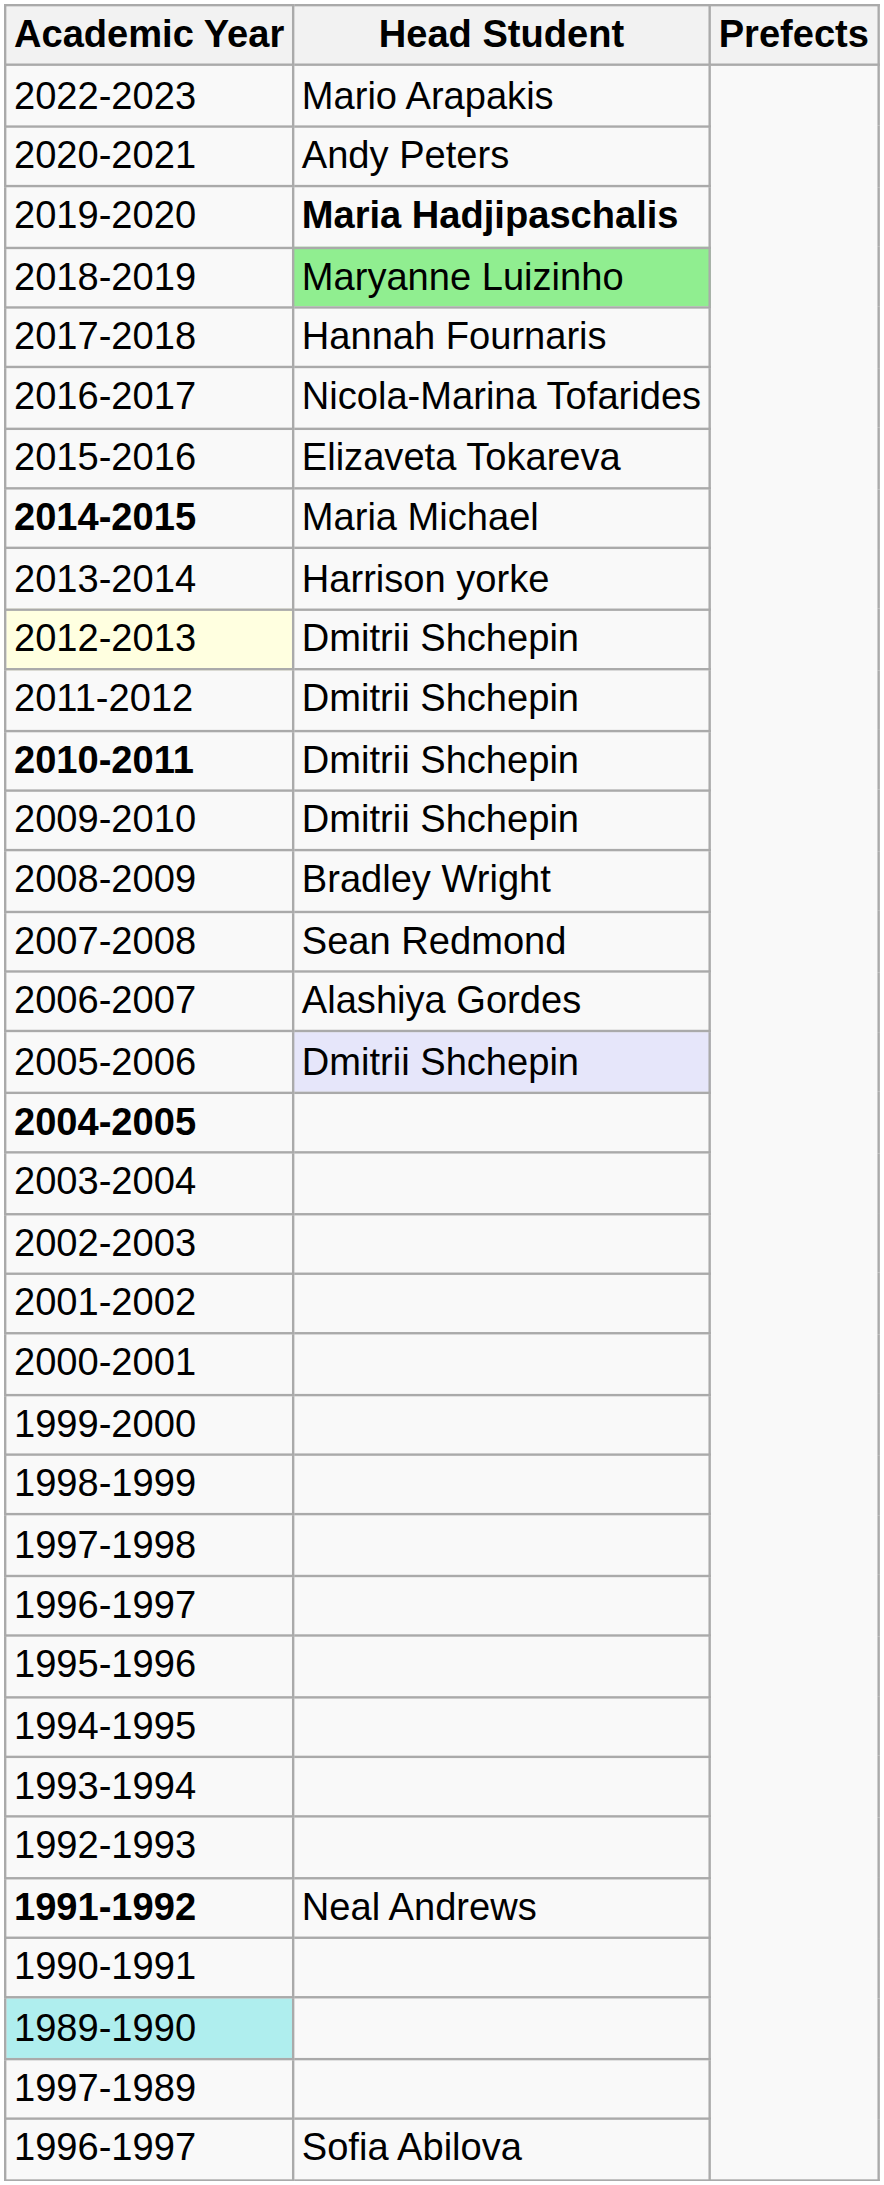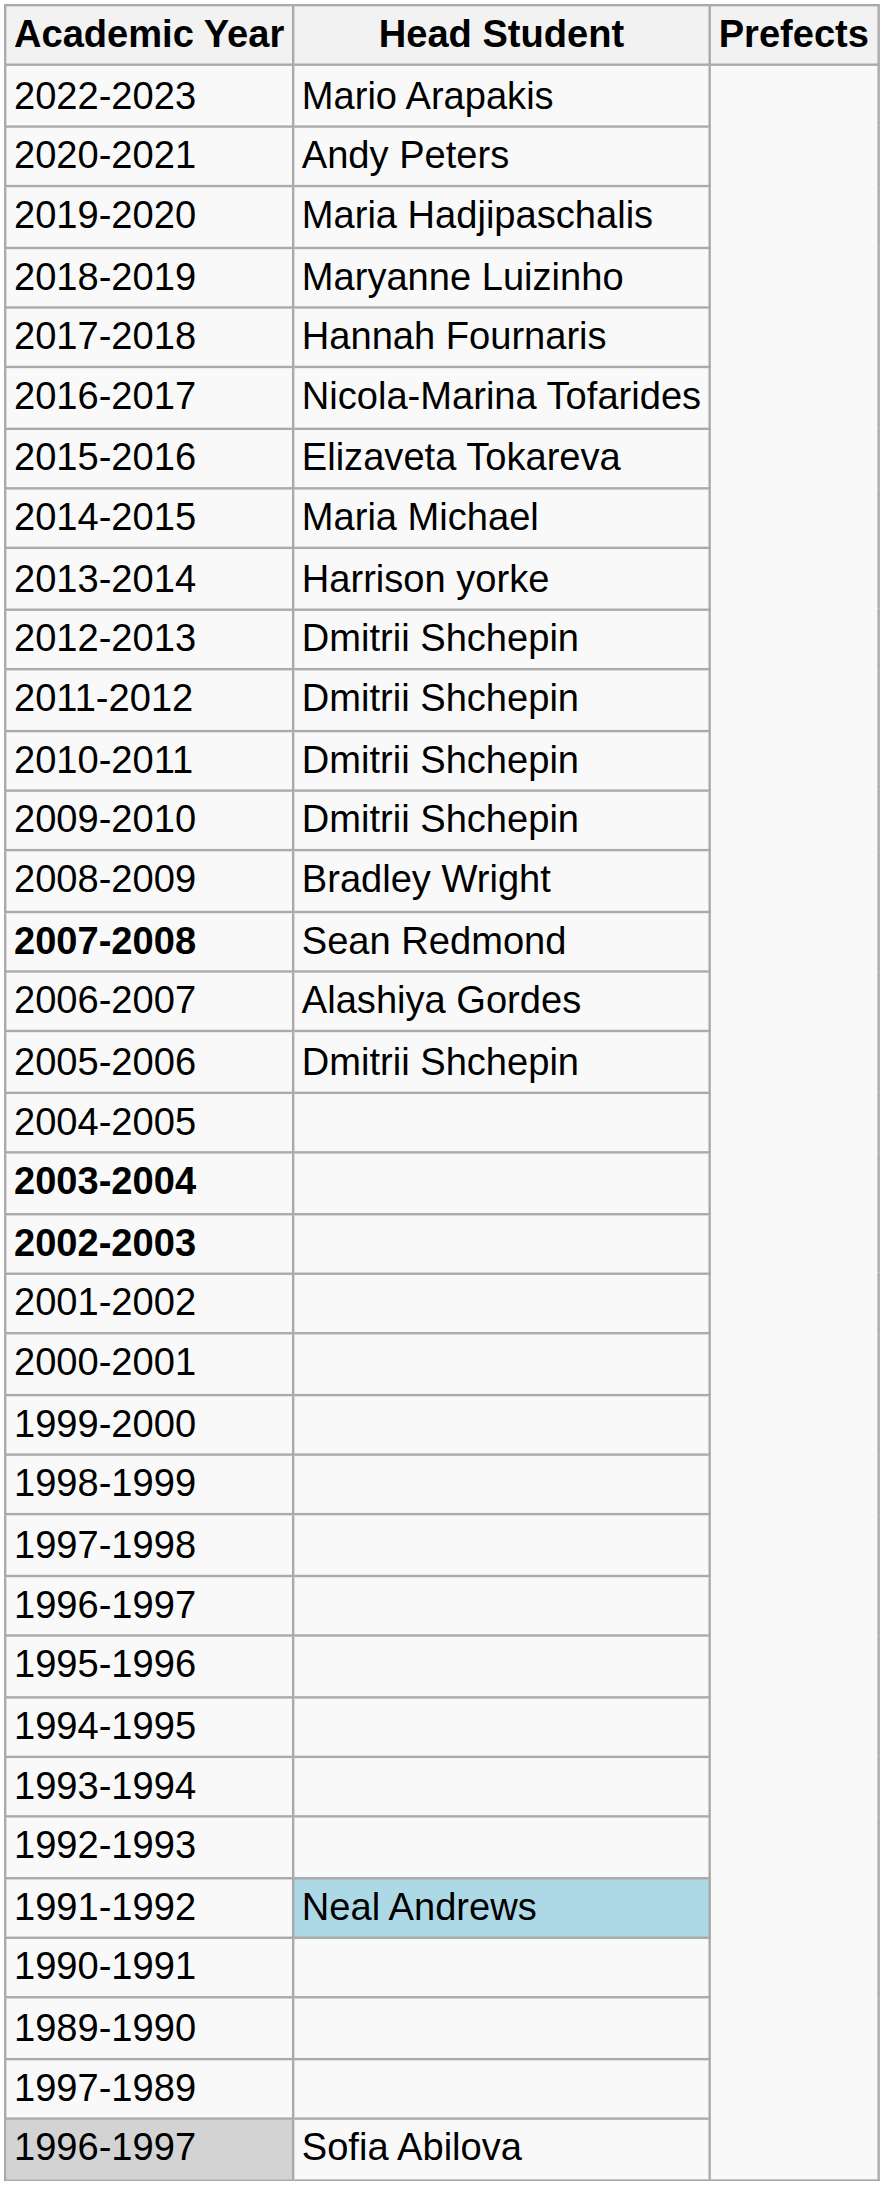(490, 215) bold -> (477, 215) normal
(463, 276) lightgreen background -> (463, 276) no background
(105, 517) bold -> (105, 517) normal
(105, 638) lightyellow background -> (105, 638) no background
(104, 759) bold -> (104, 759) normal
(105, 940) normal -> (105, 940) bold
(440, 1061) lavender background -> (440, 1061) no background
(105, 1121) bold -> (105, 1121) normal
(105, 1182) normal -> (105, 1182) bold
(105, 1242) normal -> (105, 1242) bold
(105, 1906) bold -> (105, 1906) normal
(419, 1906) no background -> (419, 1906) lightblue background
(105, 2027) paleturquoise background -> (105, 2027) no background
(105, 2148) no background -> (105, 2148) lightgrey background
